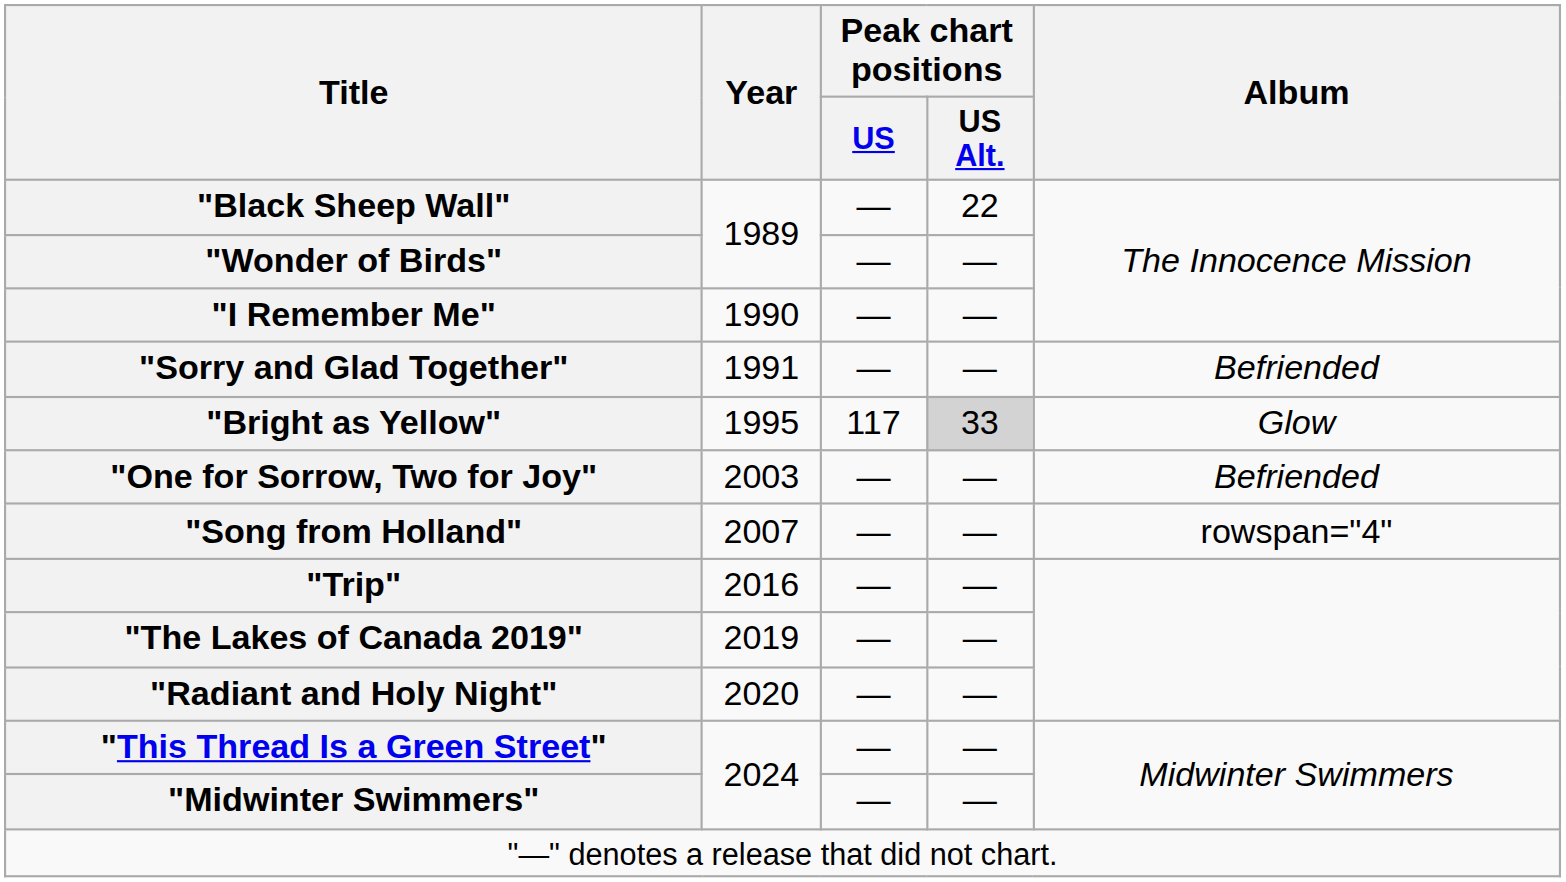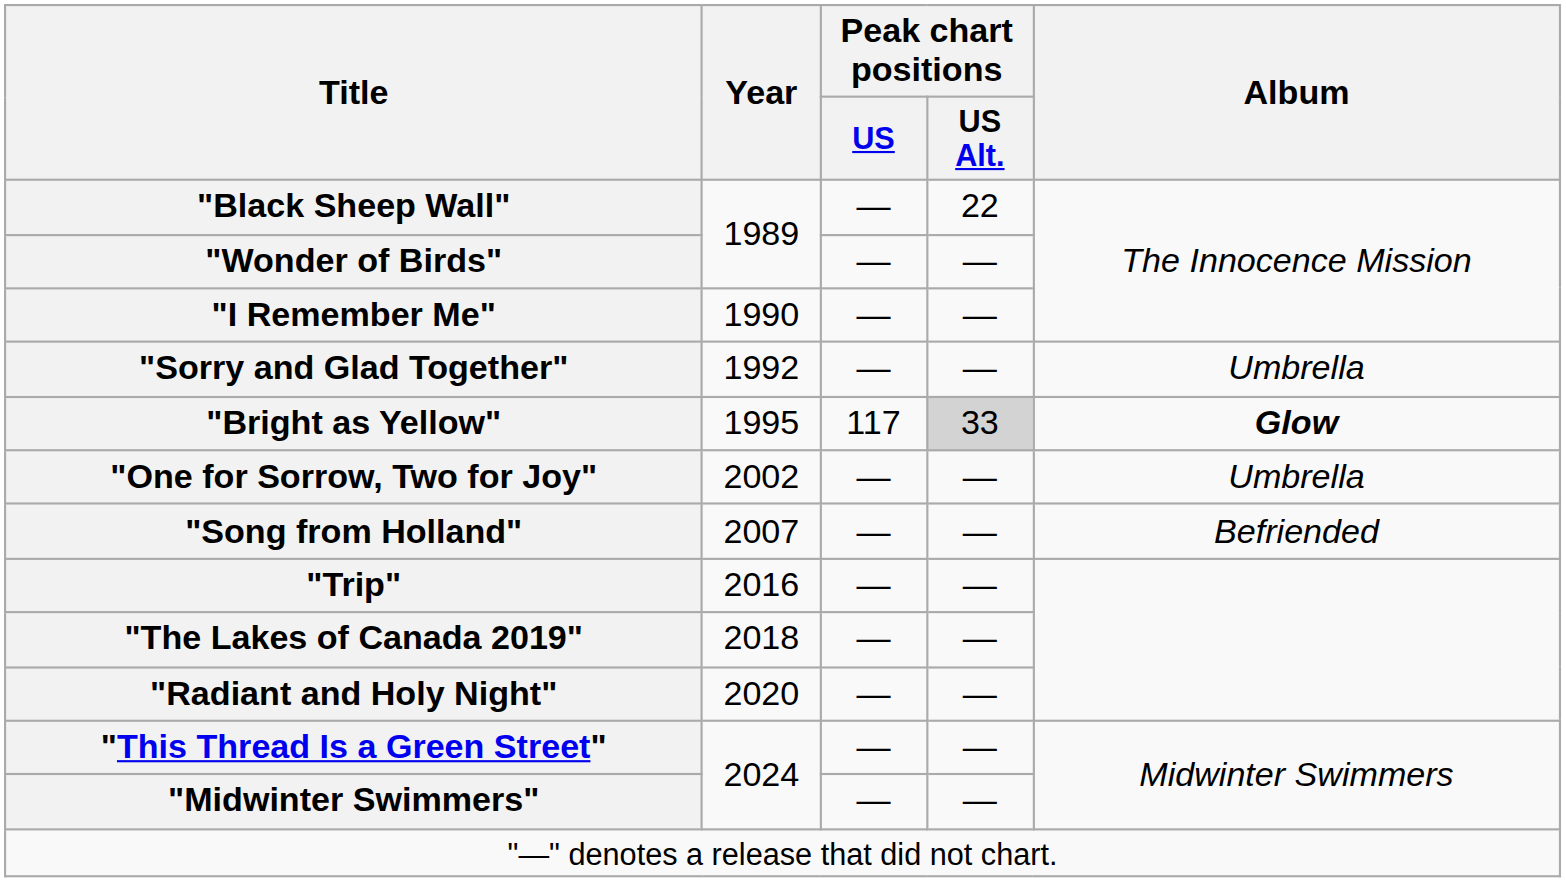(761, 368) 1991 -> (761, 368) 1992
(1296, 368) Befriended -> (1296, 368) Umbrella
(1296, 422) normal -> (1296, 422) bold
(761, 476) 2003 -> (761, 476) 2002
(1296, 476) Befriended -> (1296, 476) Umbrella
(1296, 530) rowspan="4" -> (1296, 530) Befriended
(761, 638) 2019 -> (761, 638) 2018
